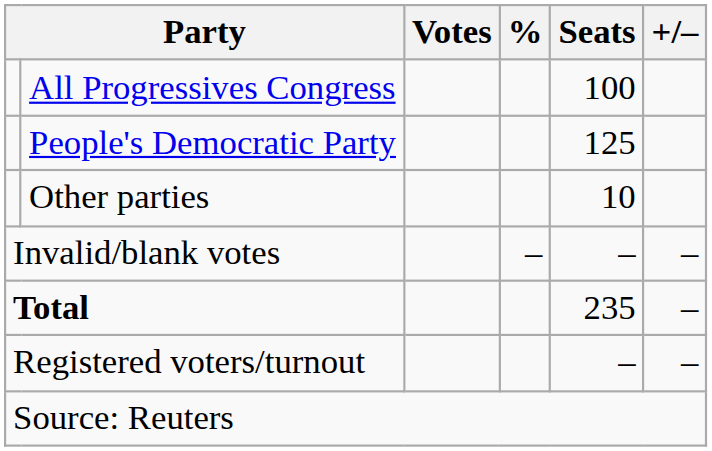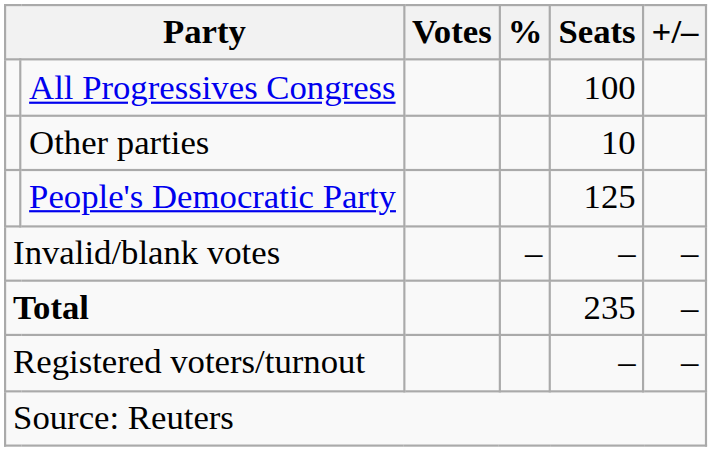rows swapped: (213, 142) <-> (119, 197)
